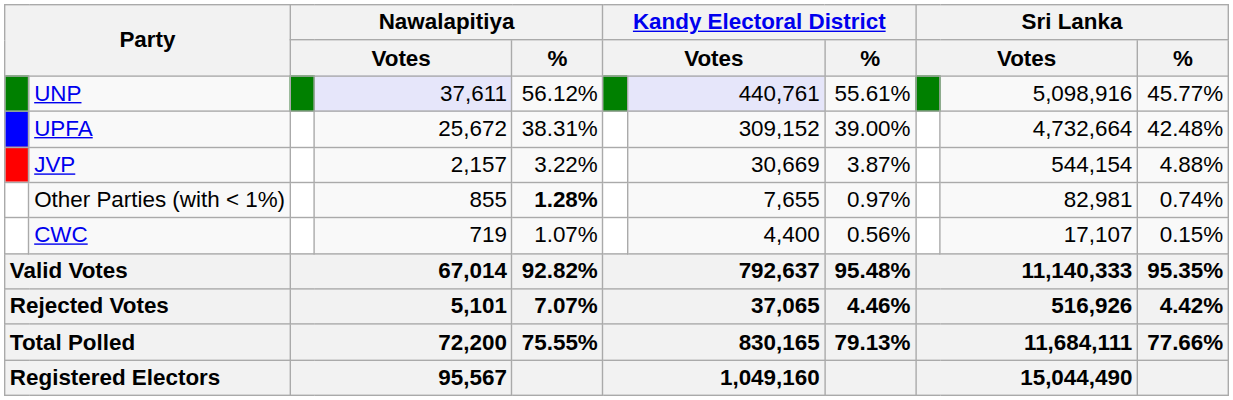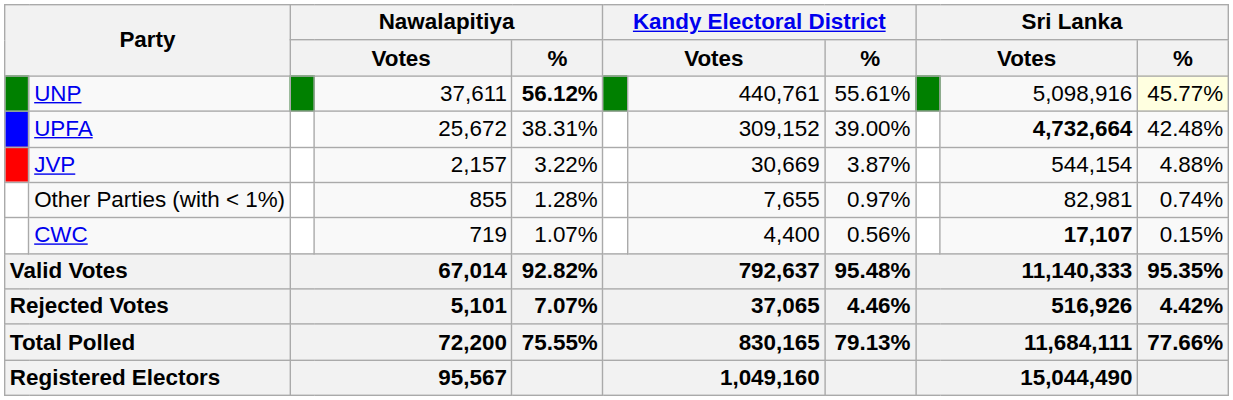(473, 93) lavender background -> (473, 93) no background
(560, 93) normal -> (560, 93) bold
(779, 93) lavender background -> (779, 93) no background
(1185, 93) no background -> (1185, 93) lightyellow background
(1083, 128) normal -> (1083, 128) bold
(566, 199) bold -> (566, 199) normal
(1098, 235) normal -> (1098, 235) bold
